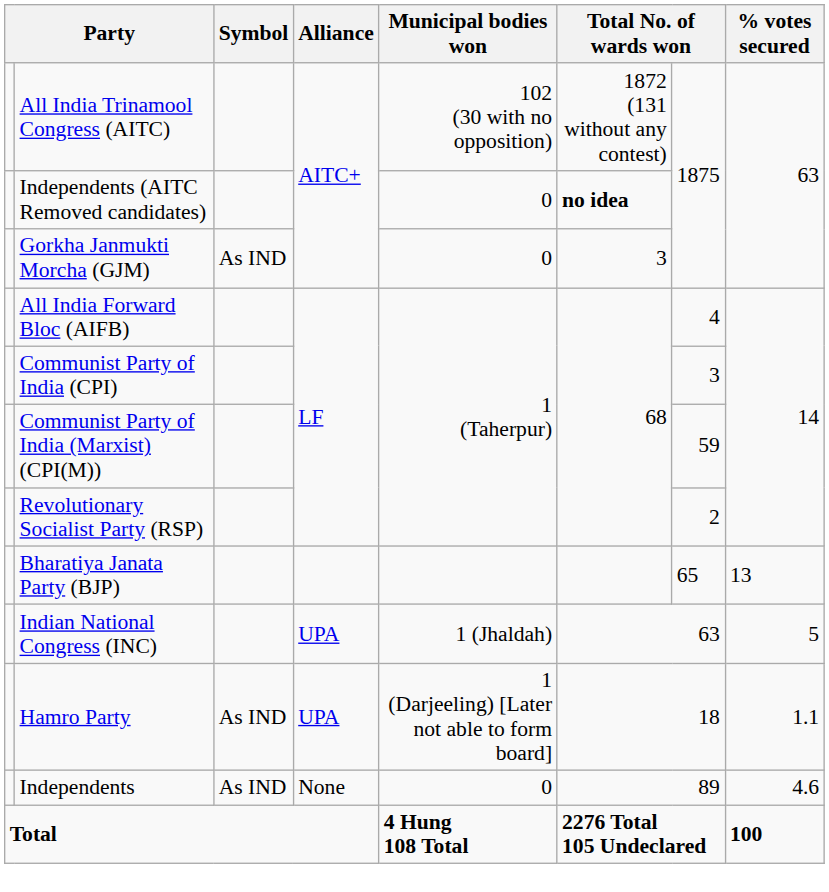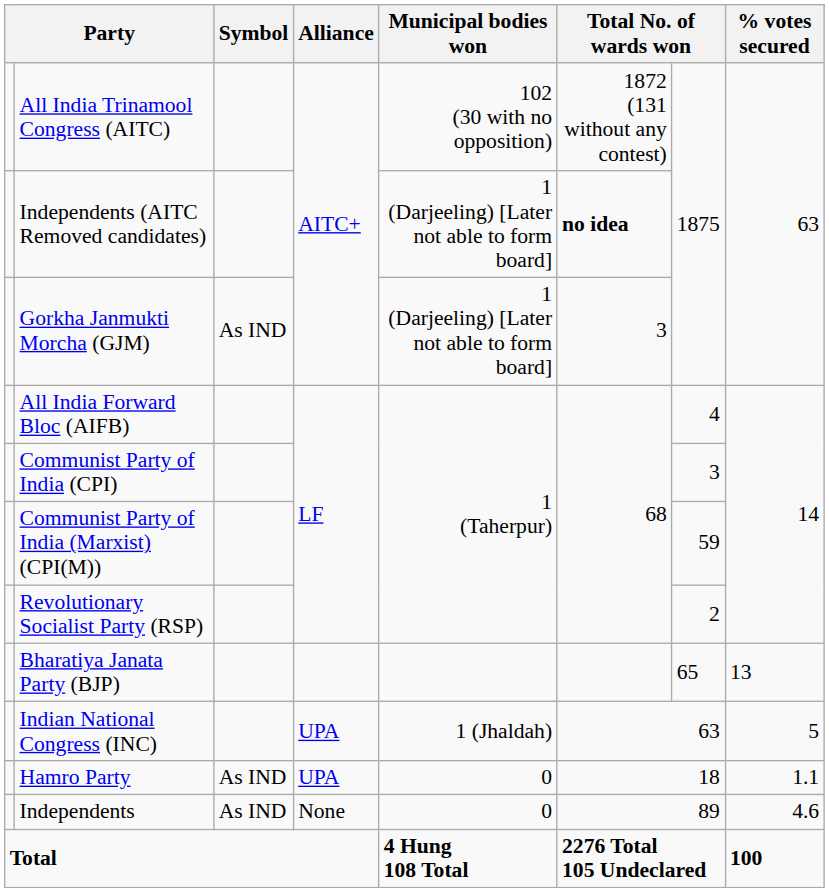(547, 199) 0 -> (470, 223) 1 (Darjeeling) [Later not able to form board]
(547, 258) 0 -> (470, 330) 1 (Darjeeling) [Later not able to form board]
(470, 716) 1 (Darjeeling) [Later not able to form board] -> (547, 777) 0
